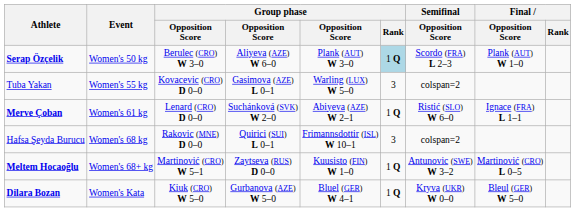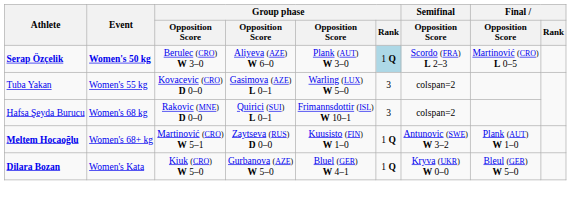(118, 59) normal -> (120, 59) bold
(510, 59) Plank (AUT) W 1–0 -> (505, 59) Martinović (CRO) L 0–5
- row: (34, 113)
(510, 166) Martinović (CRO) L 0–5 -> (505, 140) Plank (AUT) W 1–0
